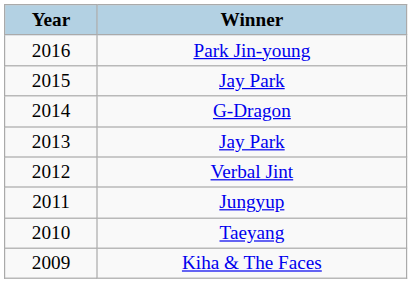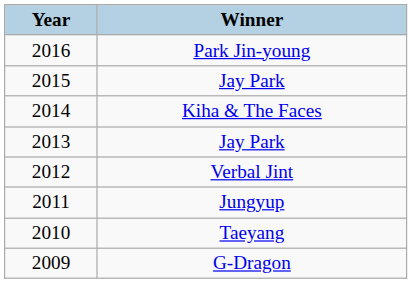(252, 111) G-Dragon -> (252, 111) Kiha & The Faces
(252, 263) Kiha & The Faces -> (252, 263) G-Dragon
